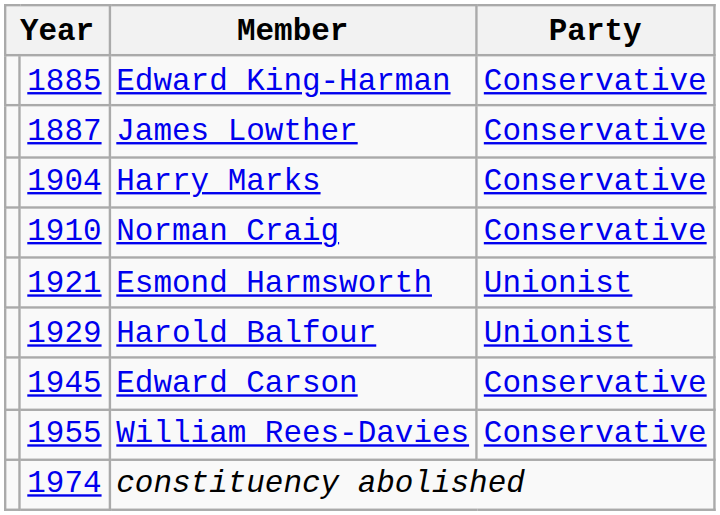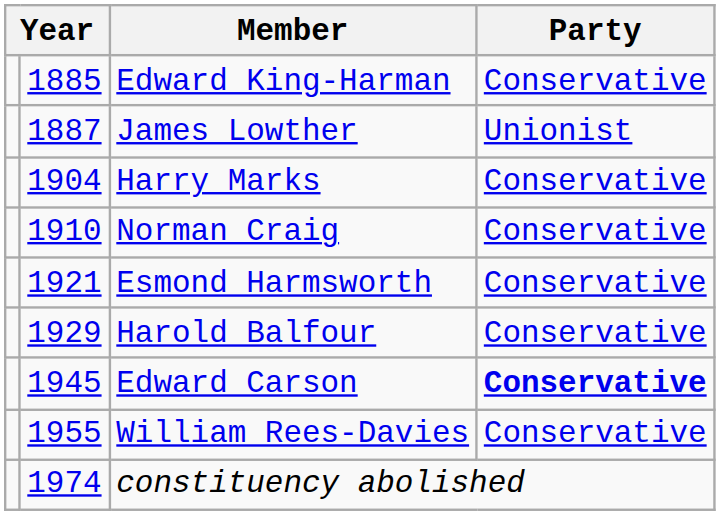(595, 131) Conservative -> (558, 131) Unionist
(558, 283) Unionist -> (595, 283) Conservative
(558, 333) Unionist -> (595, 333) Conservative
(595, 383) normal -> (595, 383) bold
